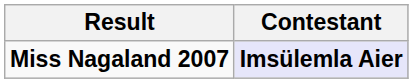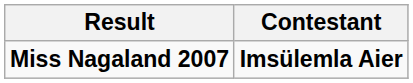(321, 59) lavender background -> (321, 59) no background
